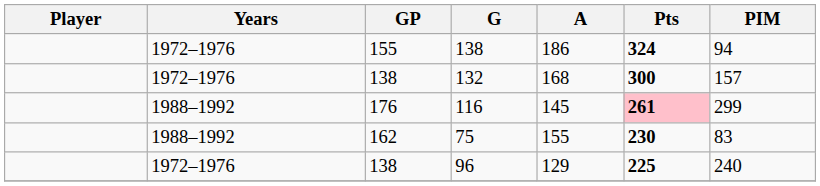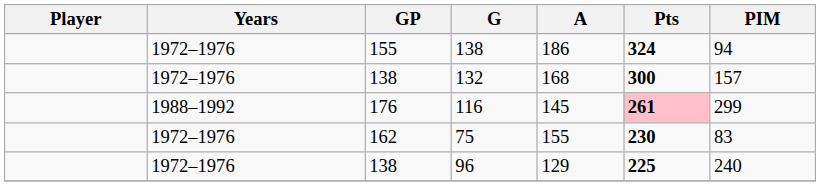(193, 136) 1988–1992 -> (193, 136) 1972–1976
